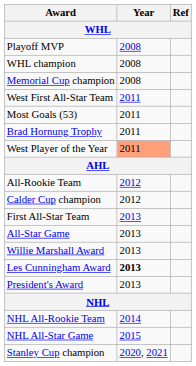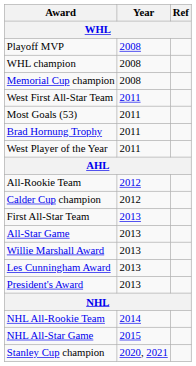(130, 149) lightsalmon background -> (130, 149) no background
(130, 268) bold -> (130, 268) normal
